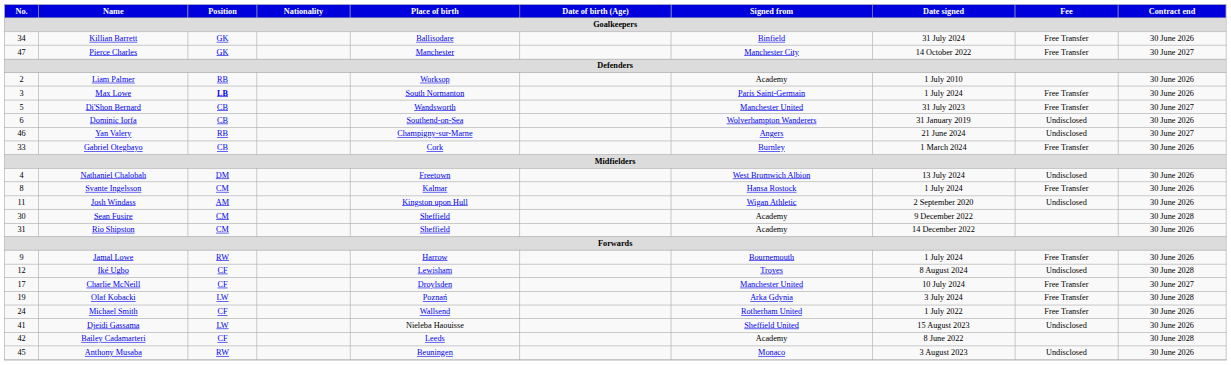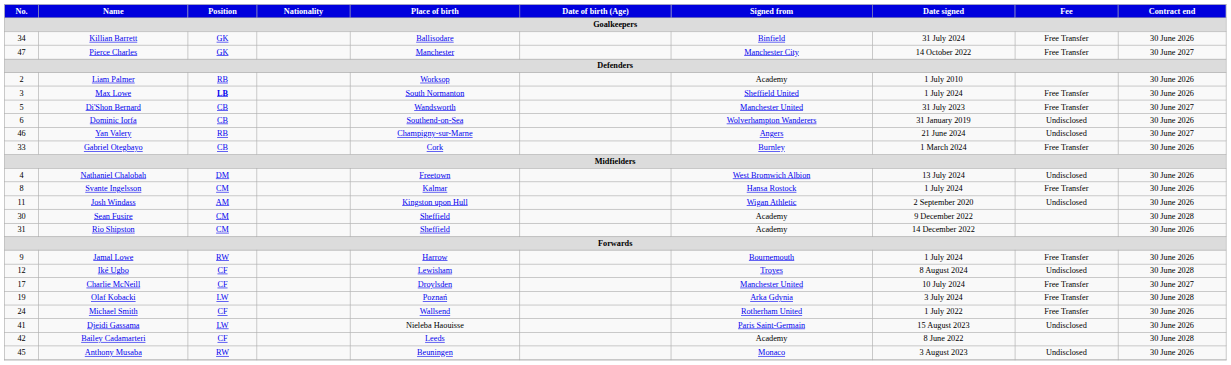(772, 92) Paris Saint-Germain -> (772, 92) Sheffield United
(772, 325) Sheffield United -> (772, 325) Paris Saint-Germain
